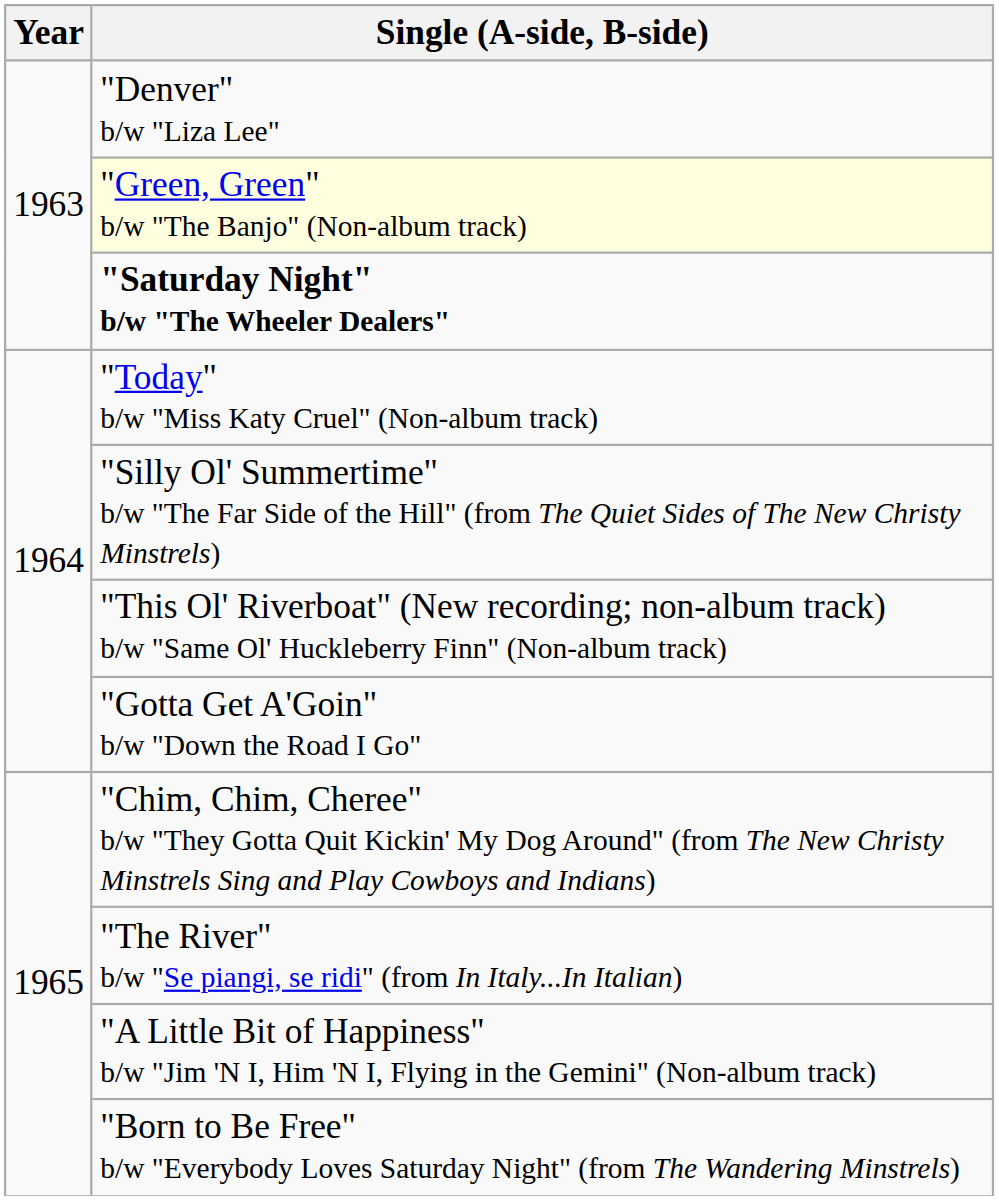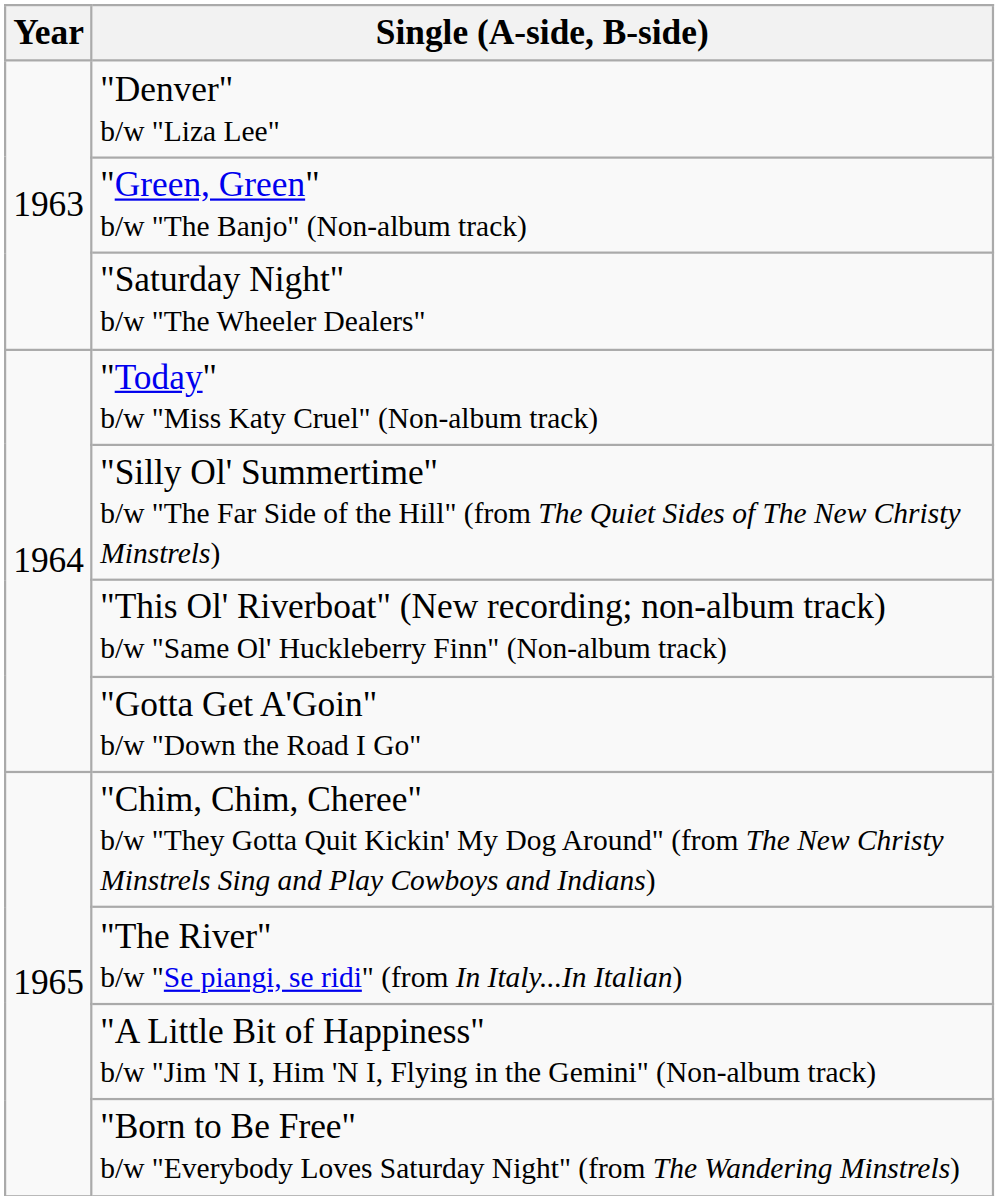(314, 204) lightyellow background -> (314, 204) no background
(275, 300) bold -> (263, 300) normal
